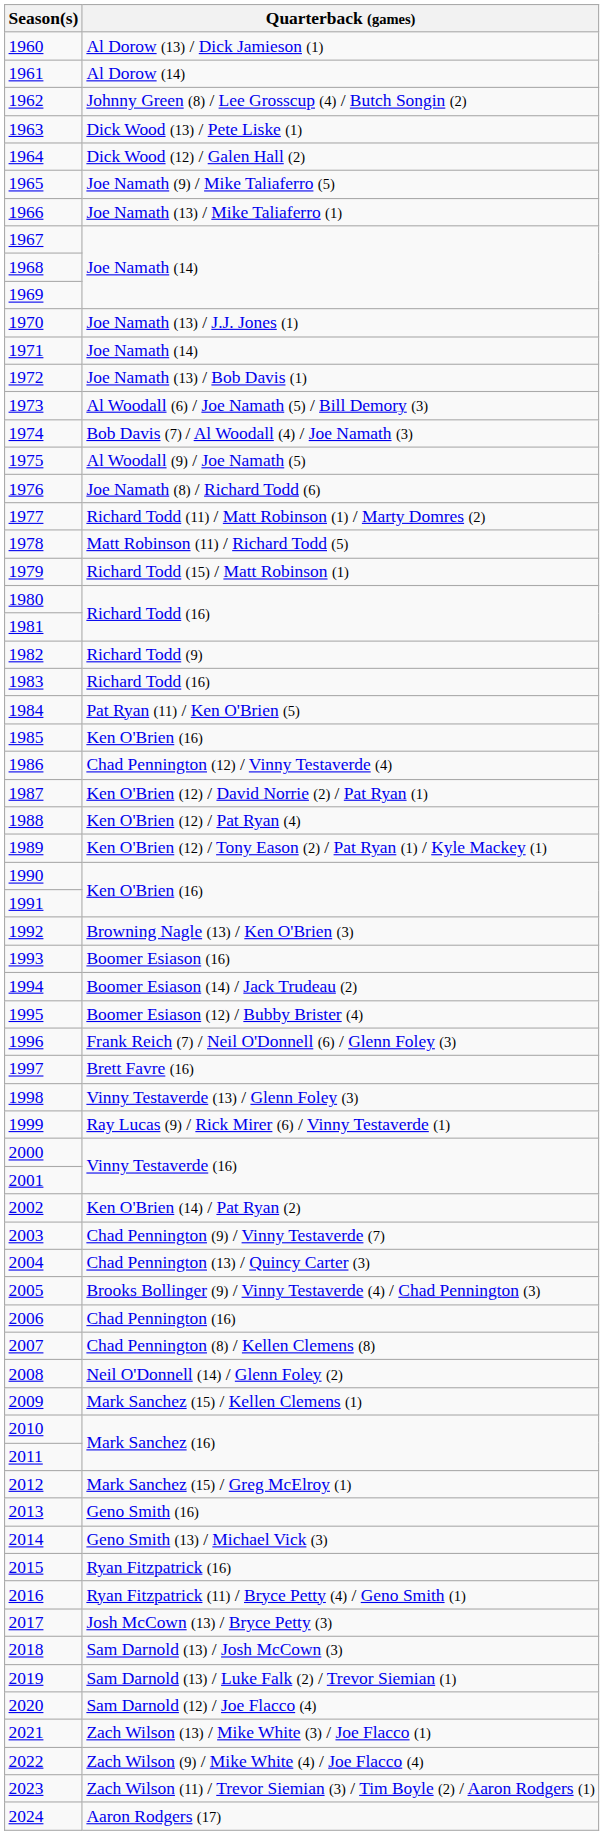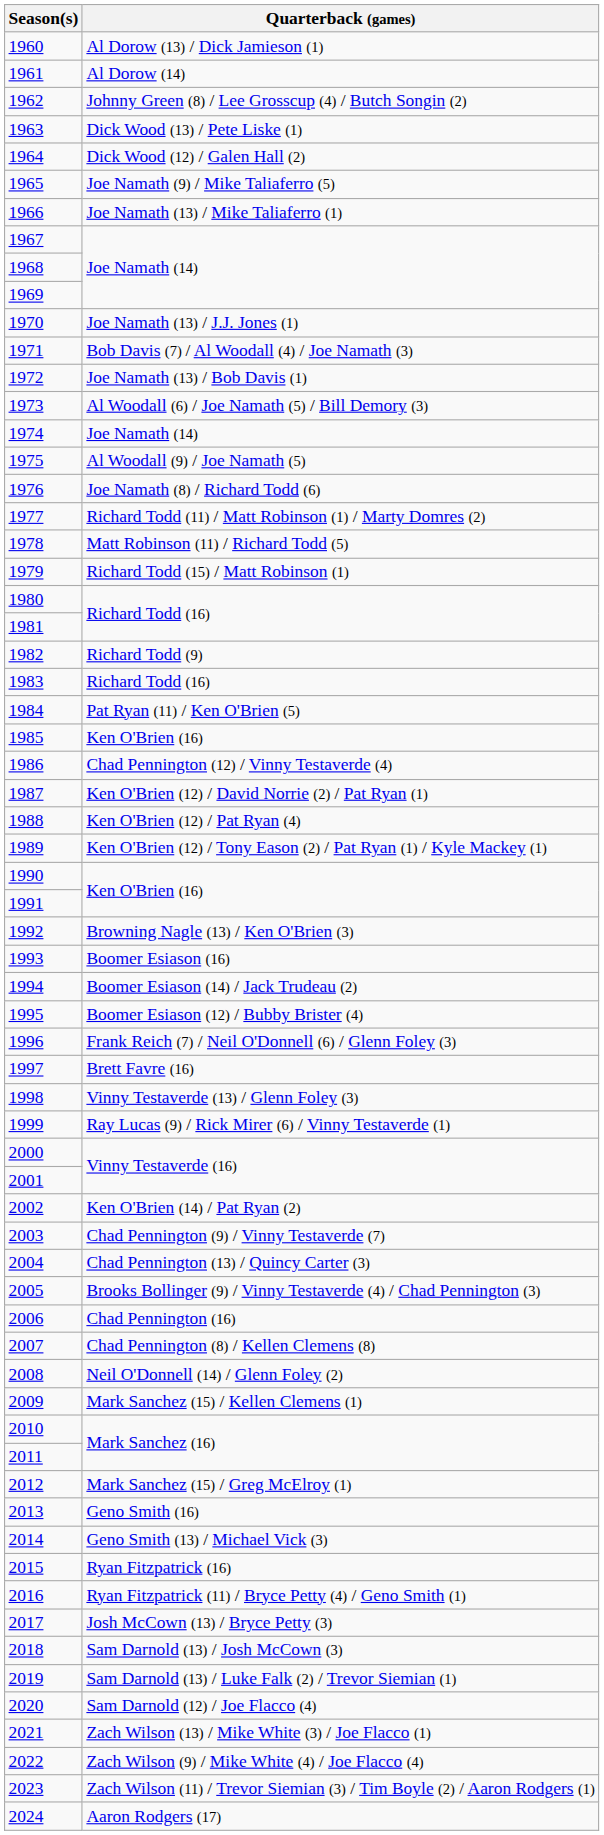(142, 350) Joe Namath (14) -> (250, 350) Bob Davis (7) / Al Woodall (4) / Joe Namath (3)
(250, 433) Bob Davis (7) / Al Woodall (4) / Joe Namath (3) -> (142, 433) Joe Namath (14)
